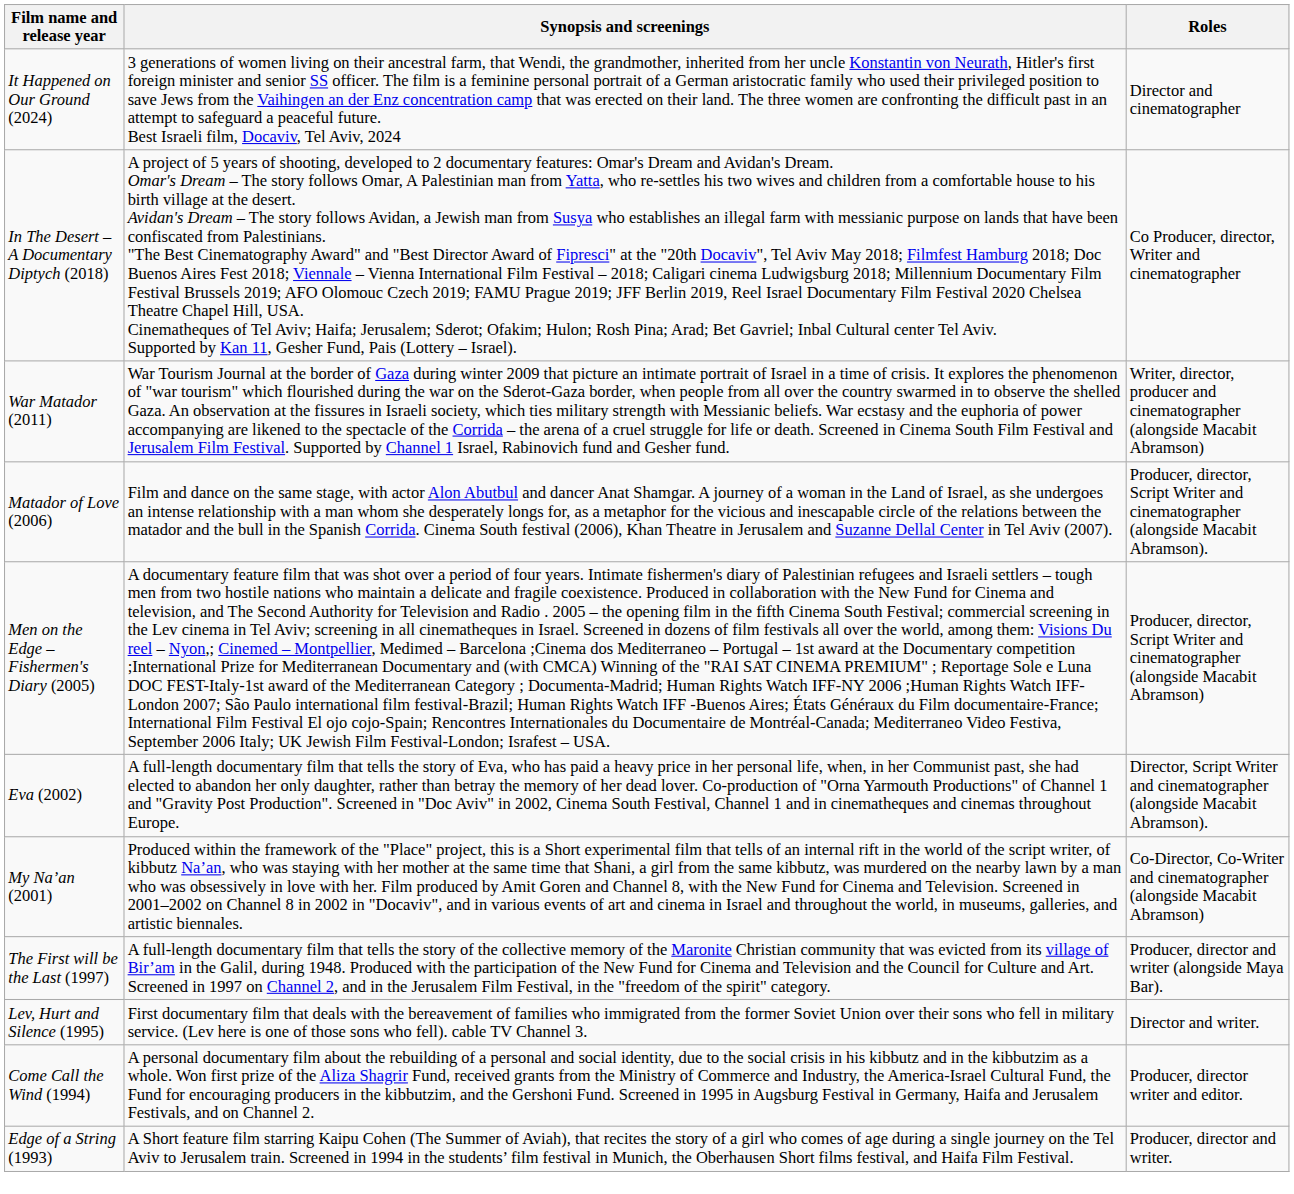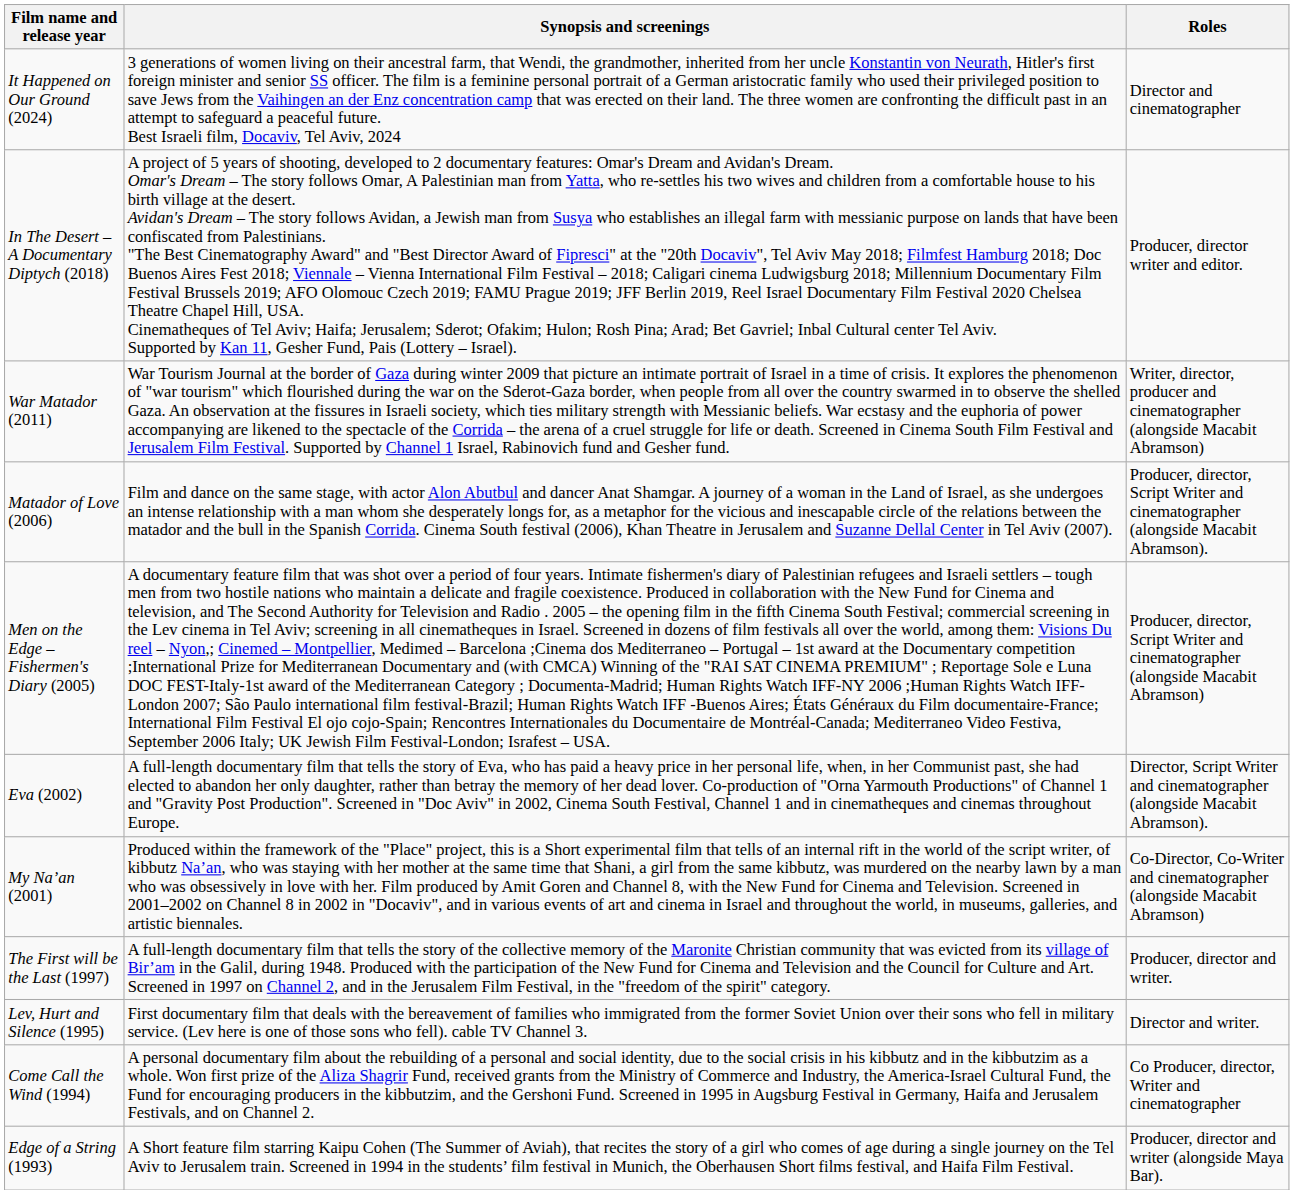(1202, 255) Co Producer, director, Writer and cinematographer -> (1189, 255) Producer, director writer and editor.
(1207, 968) Producer, director and writer (alongside Maya Bar). -> (1203, 968) Producer, director and writer.
(1189, 1085) Producer, director writer and editor. -> (1202, 1085) Co Producer, director, Writer and cinematographer
(1203, 1148) Producer, director and writer. -> (1207, 1157) Producer, director and writer (alongside Maya Bar).
